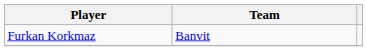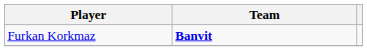(193, 35) normal -> (194, 35) bold
